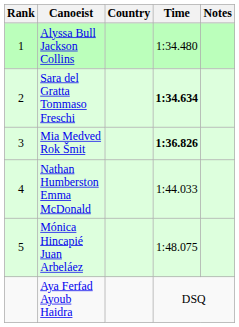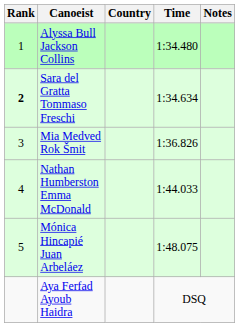(21, 98) normal -> (21, 98) bold
(177, 98) bold -> (177, 98) normal
(177, 143) bold -> (177, 143) normal
